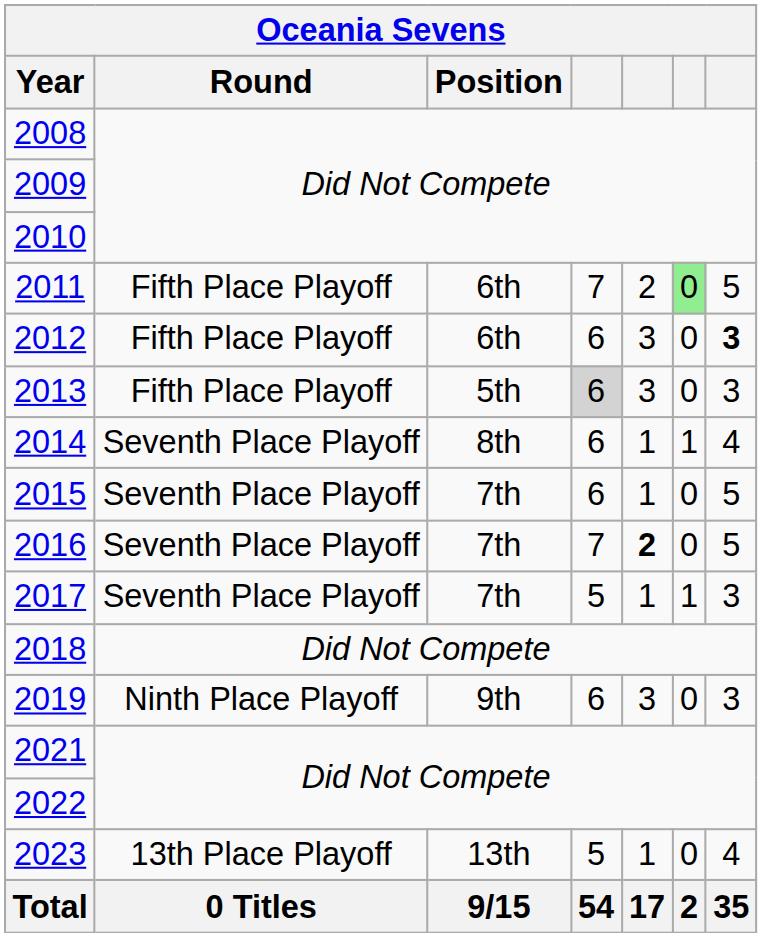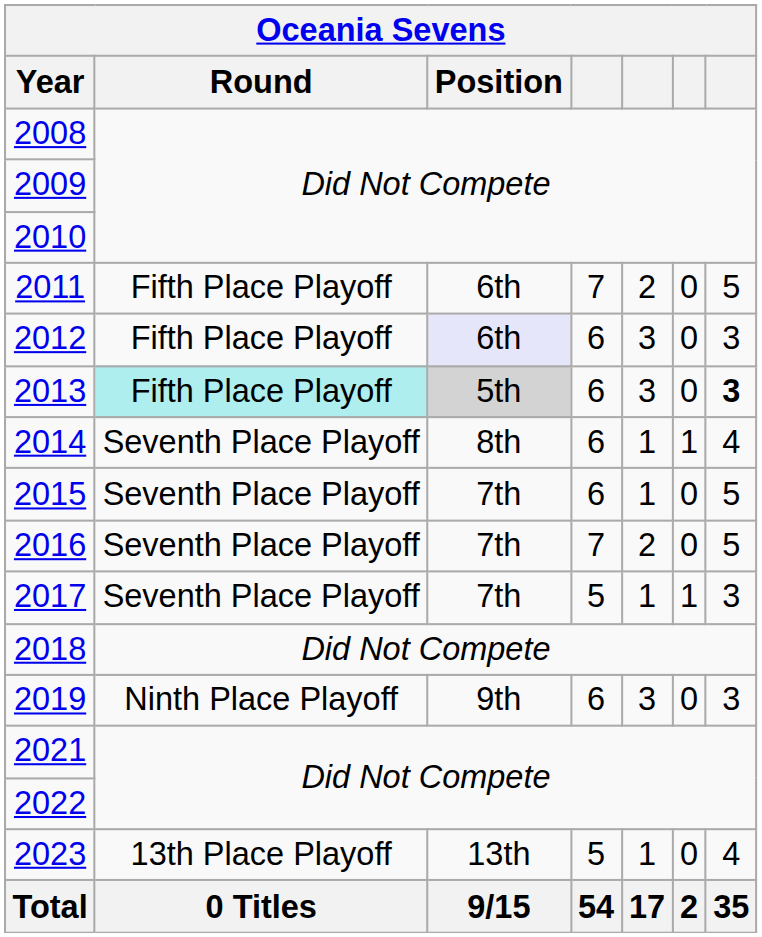(689, 287) lightgreen background -> (689, 287) no background
(499, 339) no background -> (499, 339) lavender background
(731, 339) bold -> (731, 339) normal
(261, 390) no background -> (261, 390) paleturquoise background
(499, 390) no background -> (499, 390) lightgrey background
(596, 390) lightgrey background -> (596, 390) no background
(731, 390) normal -> (731, 390) bold
(647, 545) bold -> (647, 545) normal
